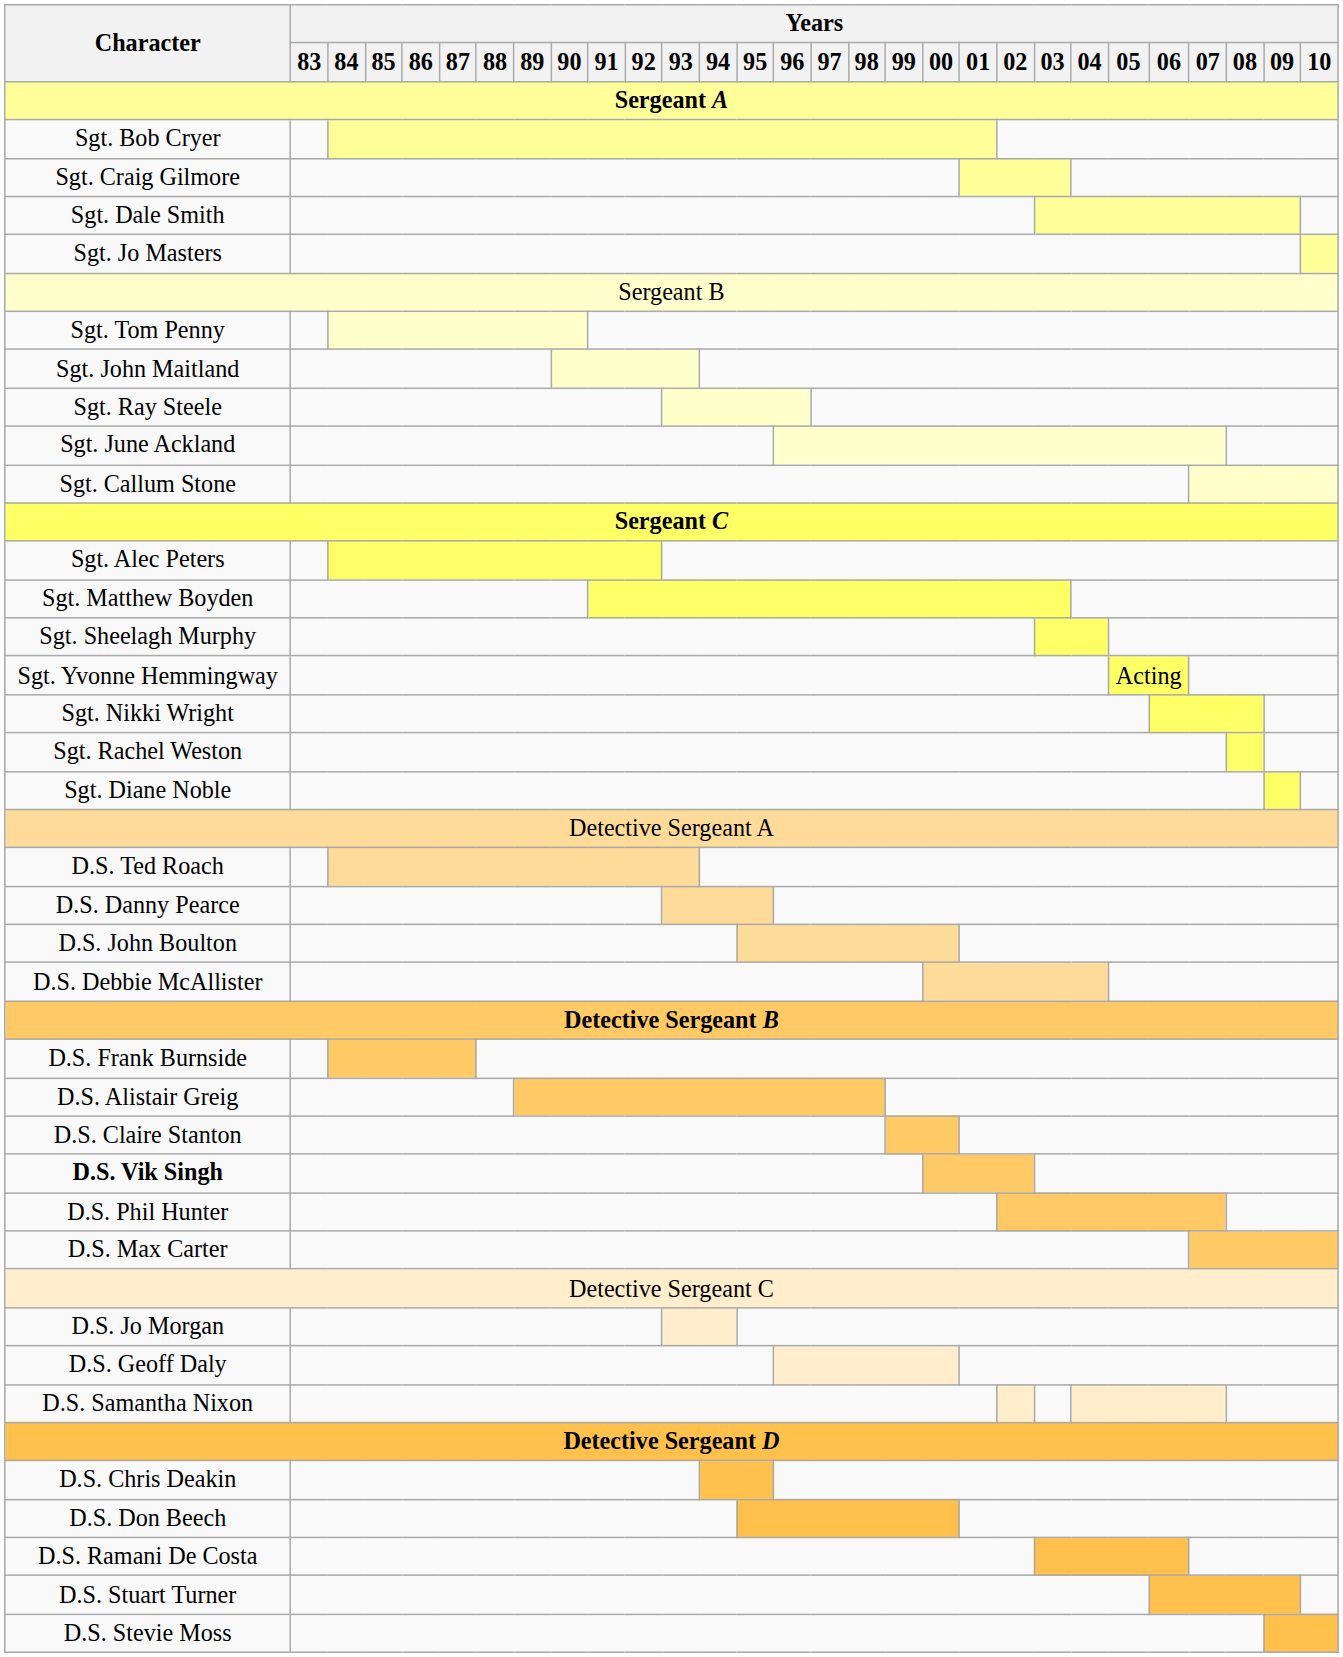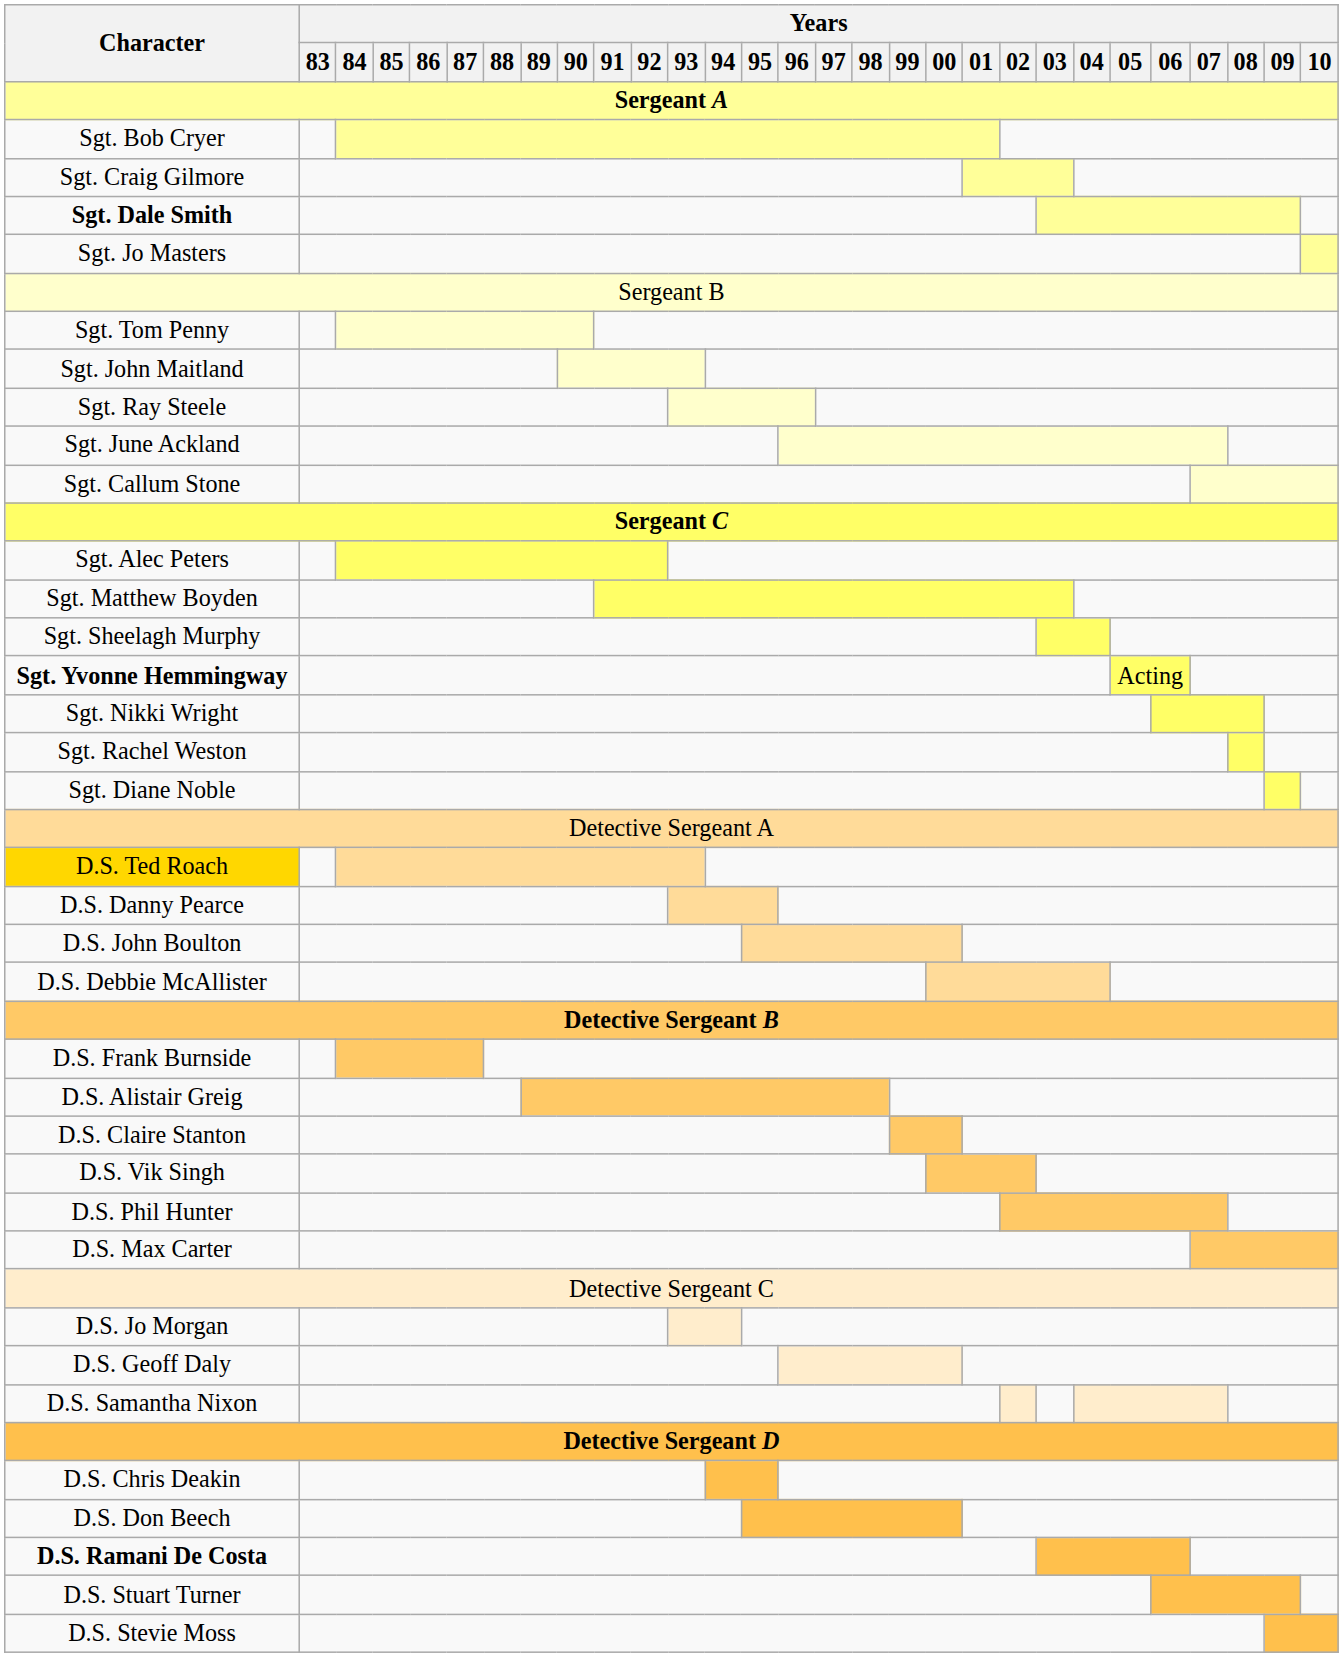(148, 215) normal -> (152, 215) bold
(148, 675) normal -> (152, 675) bold
(148, 866) no background -> (152, 866) gold background
(148, 1173) bold -> (152, 1173) normal
(148, 1556) normal -> (152, 1556) bold
